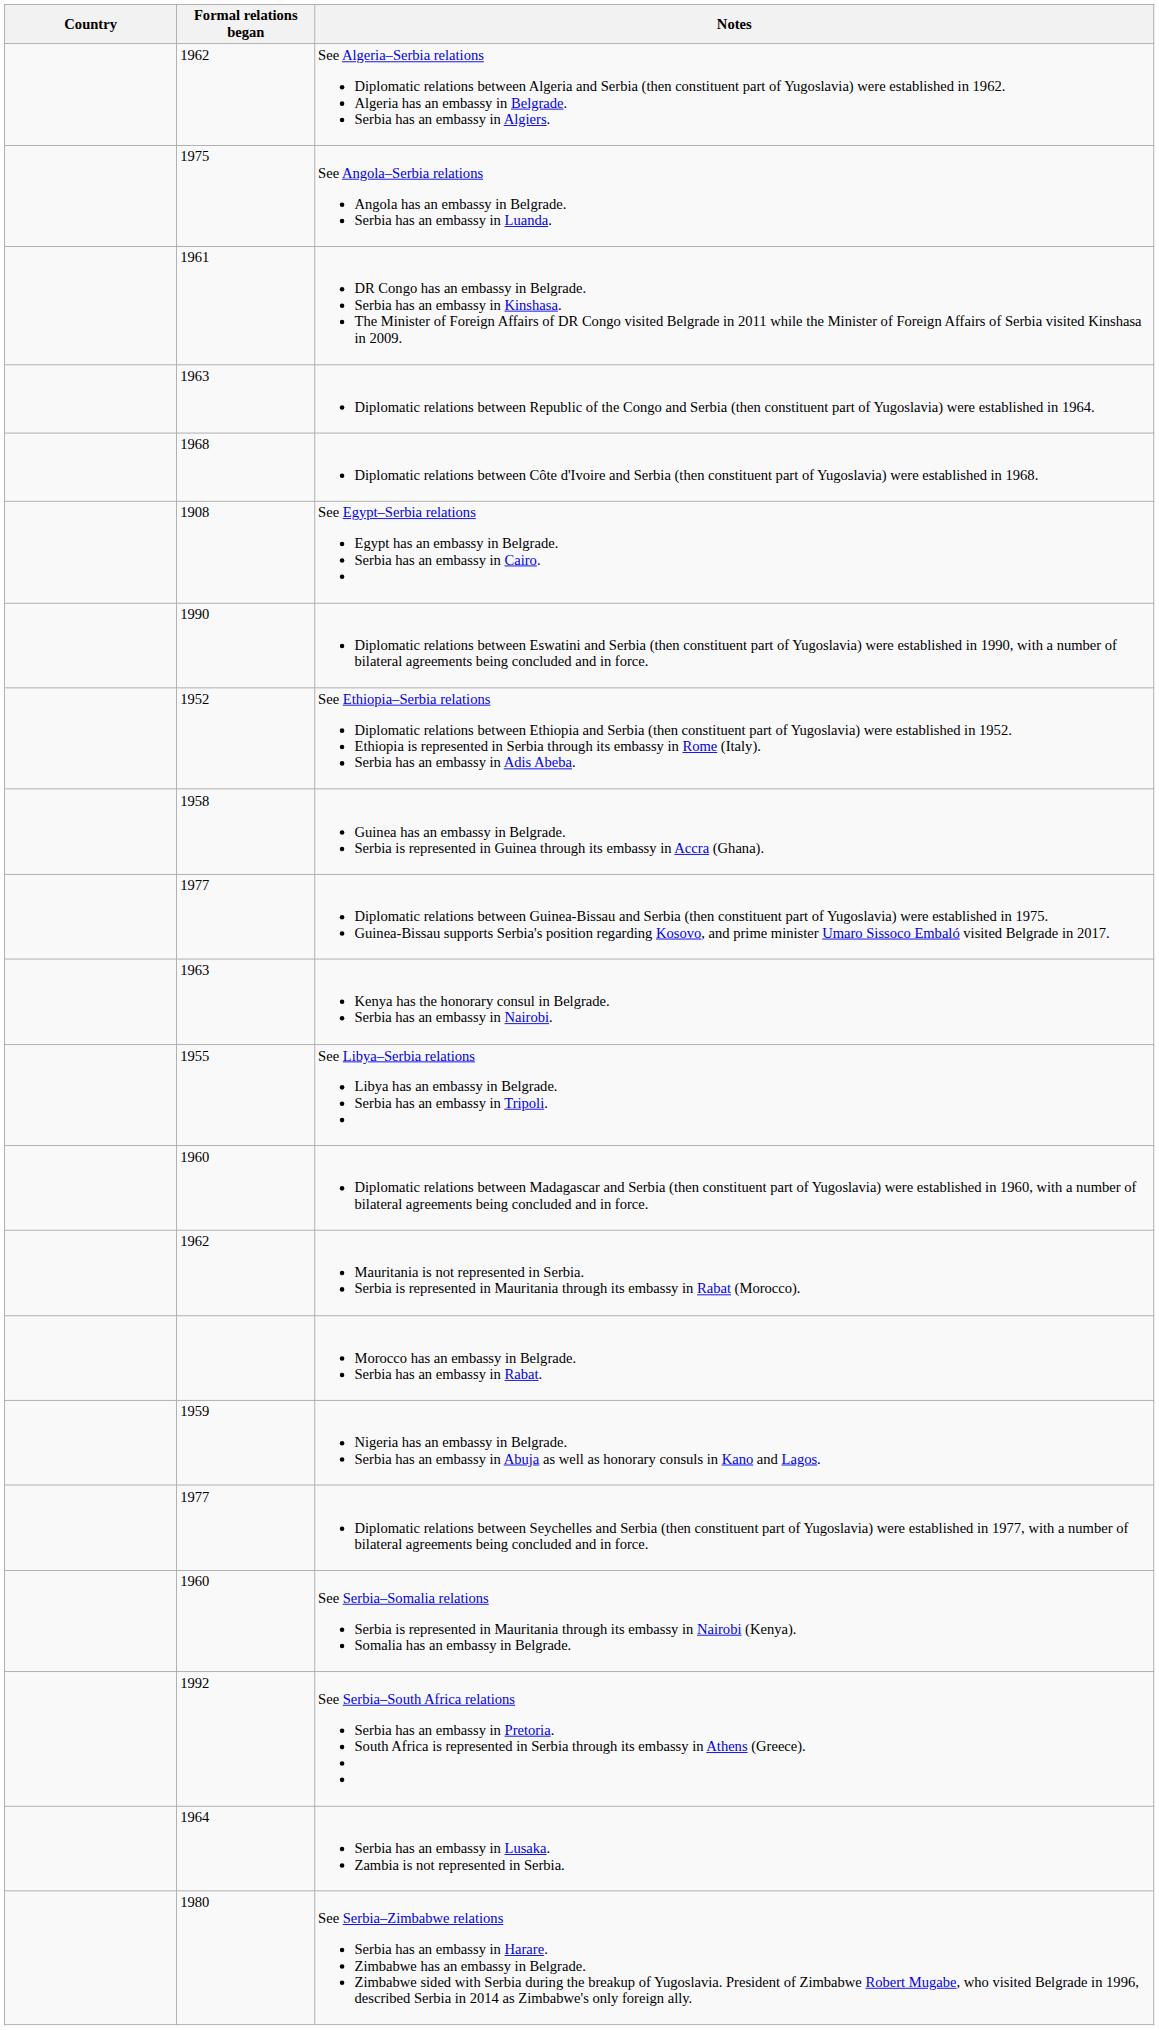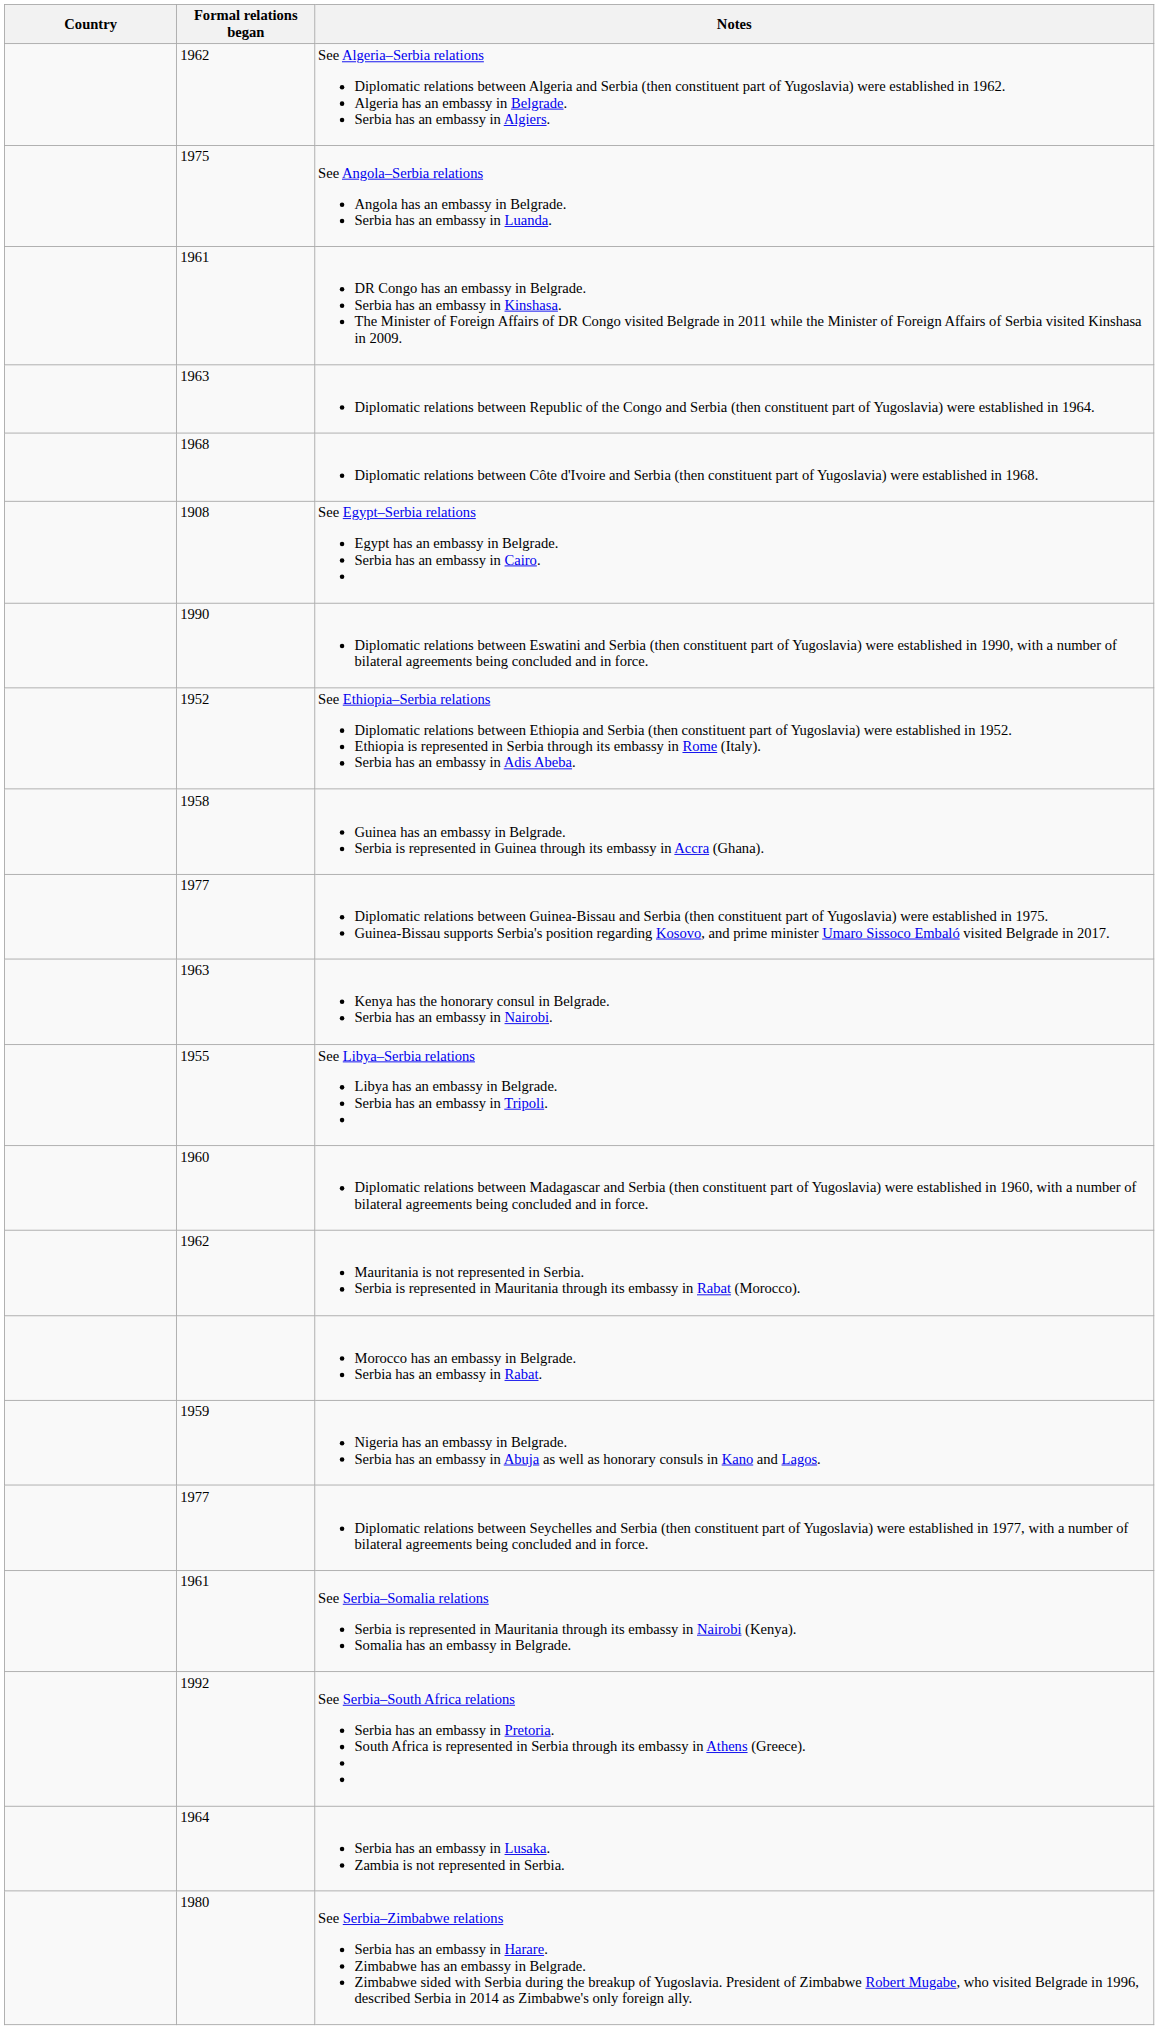(195, 1581) 1960 -> (195, 1581) 1961
